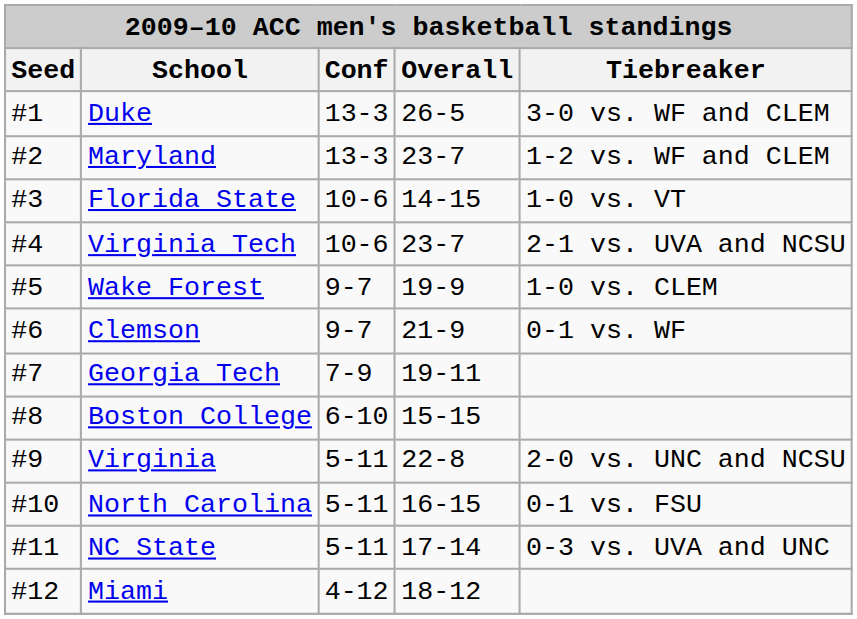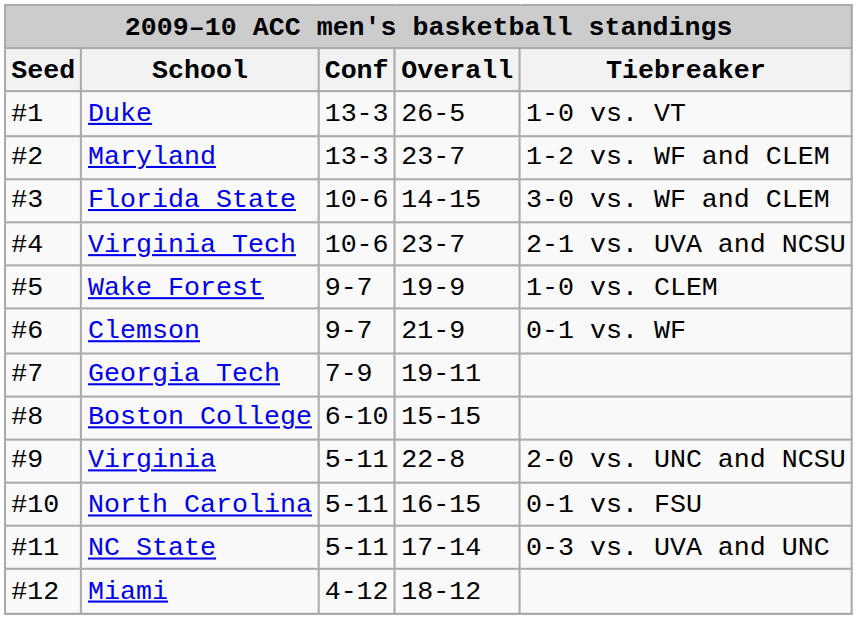(678, 114) 3-0 vs. WF and CLEM -> (606, 114) 1-0 vs. VT
(606, 200) 1-0 vs. VT -> (678, 200) 3-0 vs. WF and CLEM
